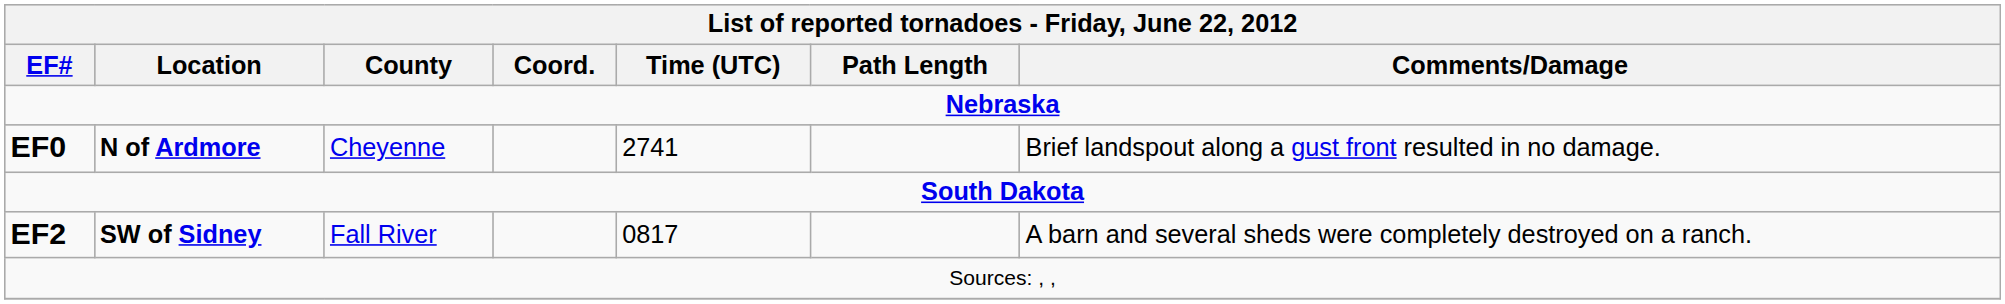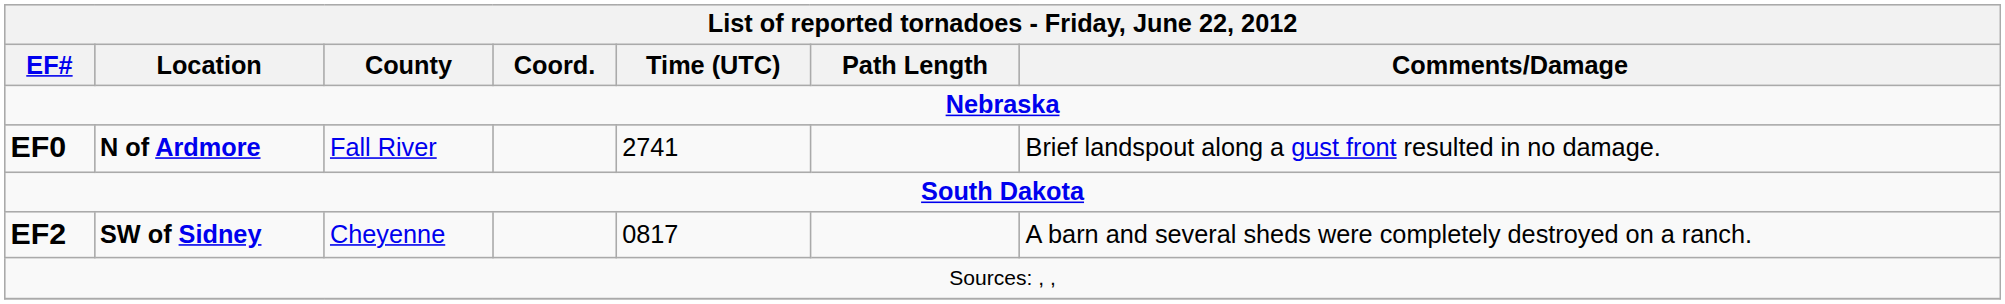(388, 147) Cheyenne -> (383, 147) Fall River
(383, 234) Fall River -> (388, 234) Cheyenne
